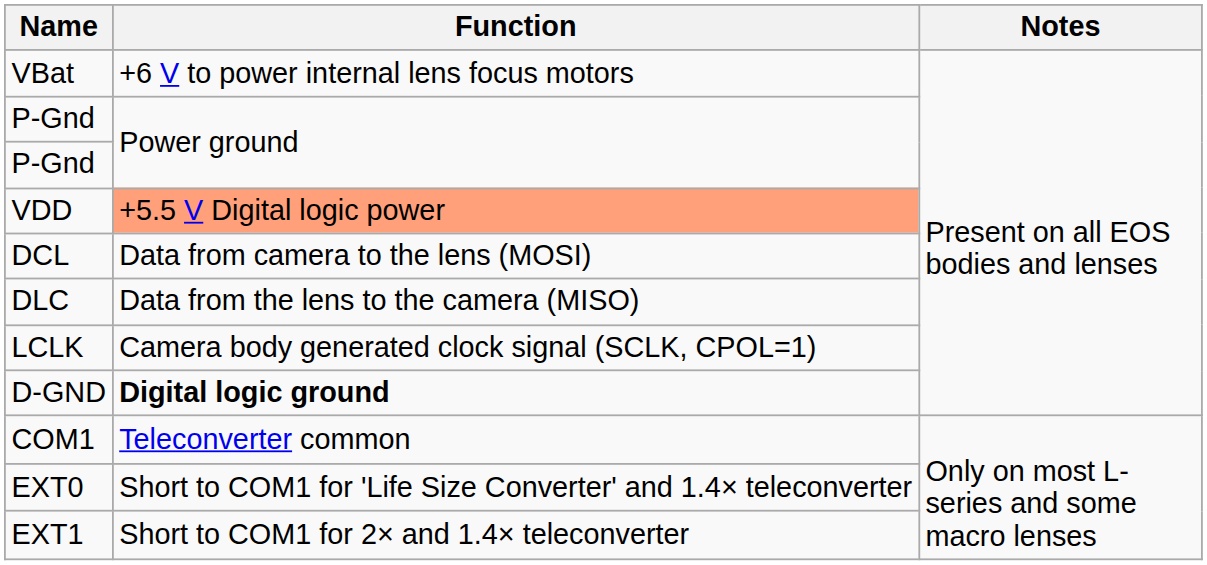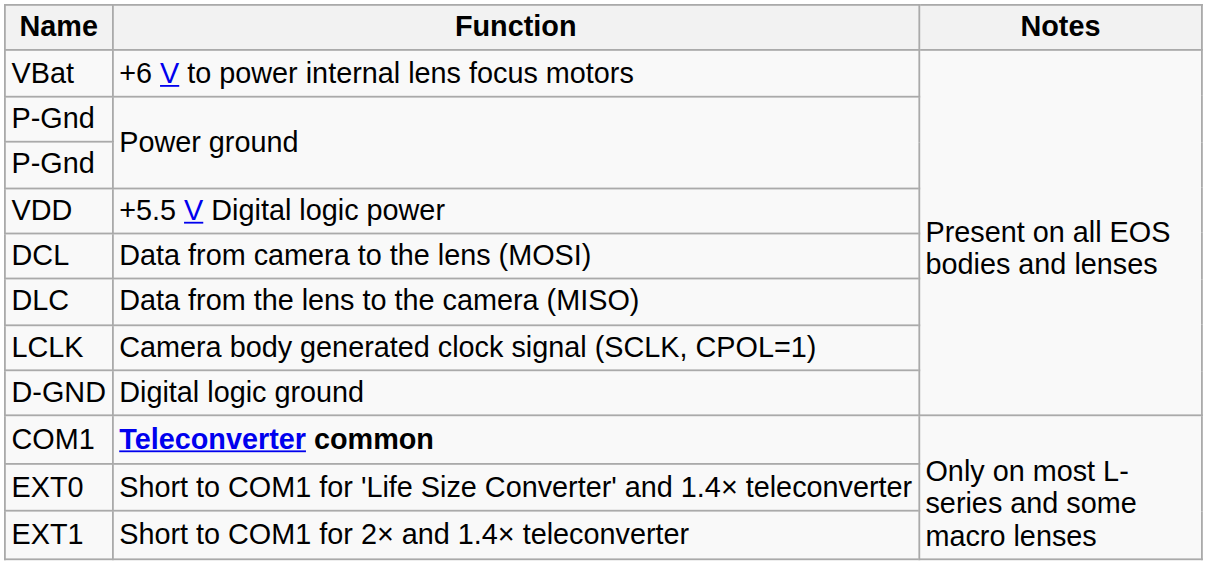(282, 210) lightsalmon background -> (282, 210) no background
(254, 392) bold -> (242, 392) normal
(265, 439) normal -> (277, 439) bold
